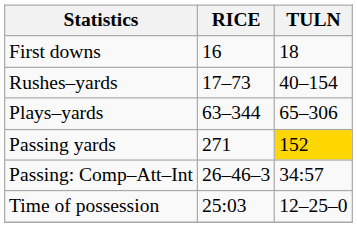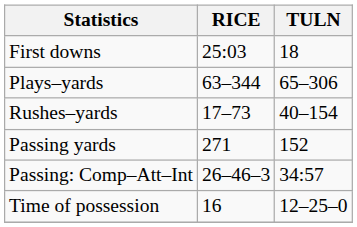(212, 51) 16 -> (224, 51) 25:03
rows swapped: (56, 113) <-> (63, 82)
(294, 144) gold background -> (294, 144) no background
(224, 206) 25:03 -> (212, 206) 16
